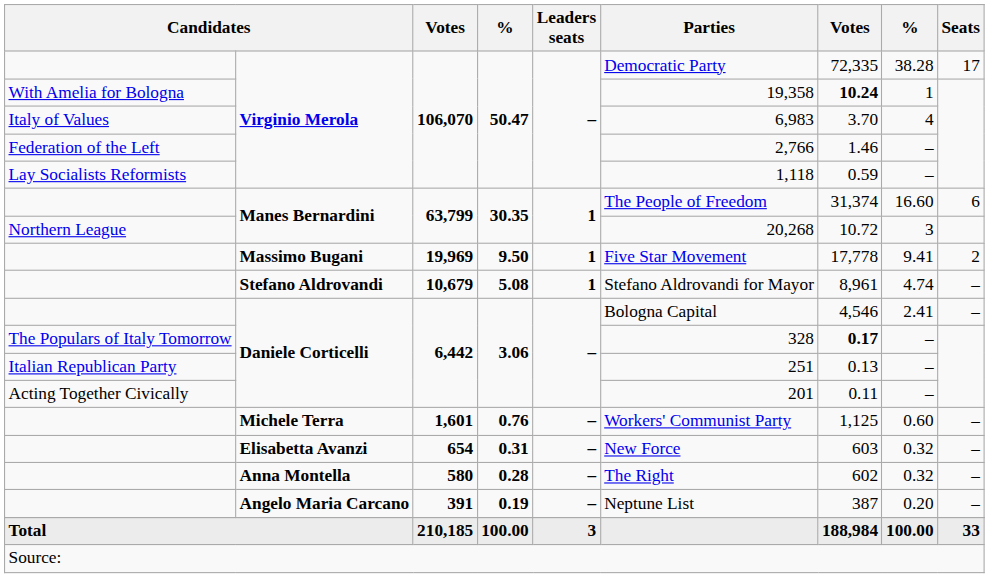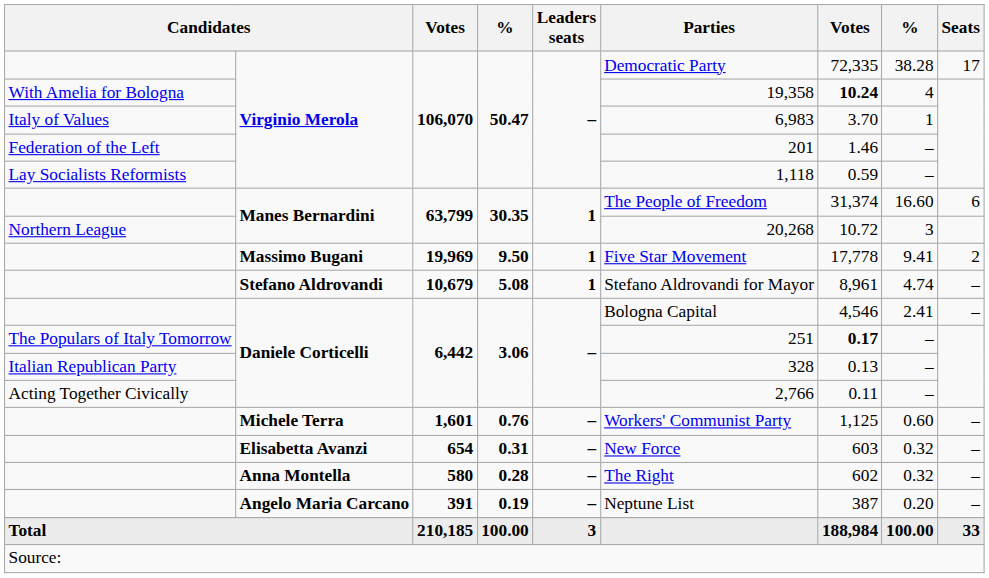(929, 92) 1 -> (929, 92) 4
(929, 119) 4 -> (929, 119) 1
(794, 147) 2,766 -> (801, 147) 201
(801, 339) 328 -> (801, 339) 251
(801, 366) 251 -> (801, 366) 328
(801, 393) 201 -> (794, 393) 2,766
